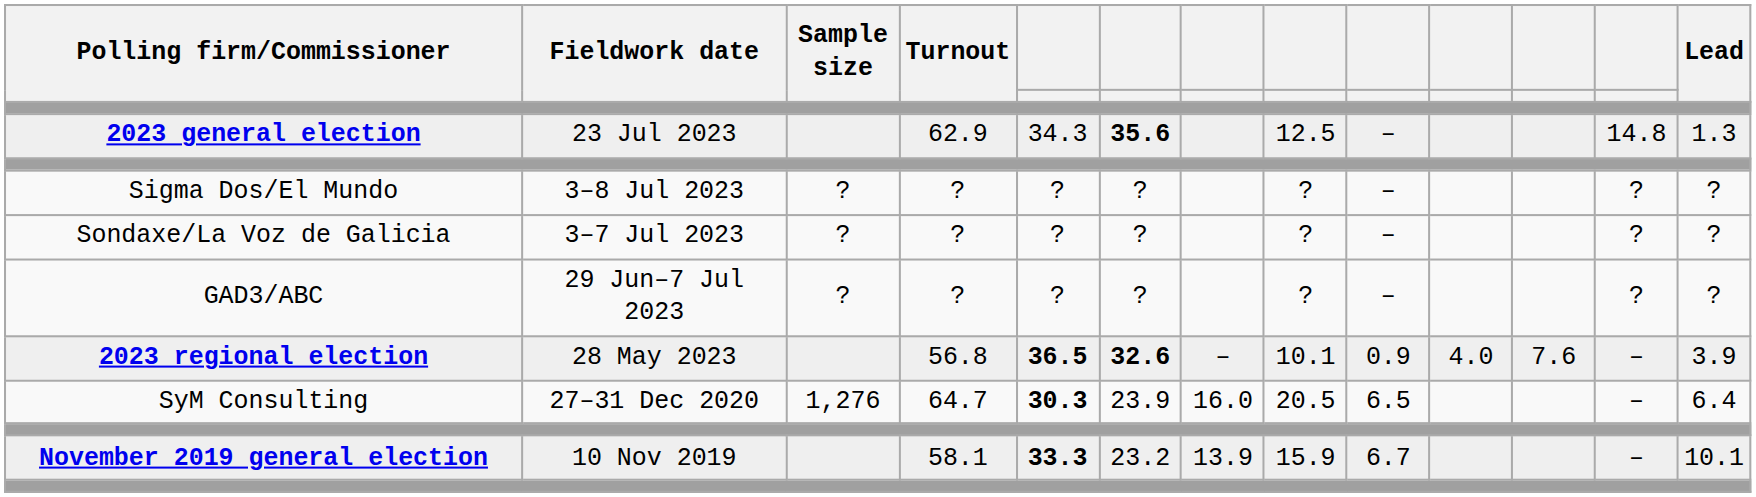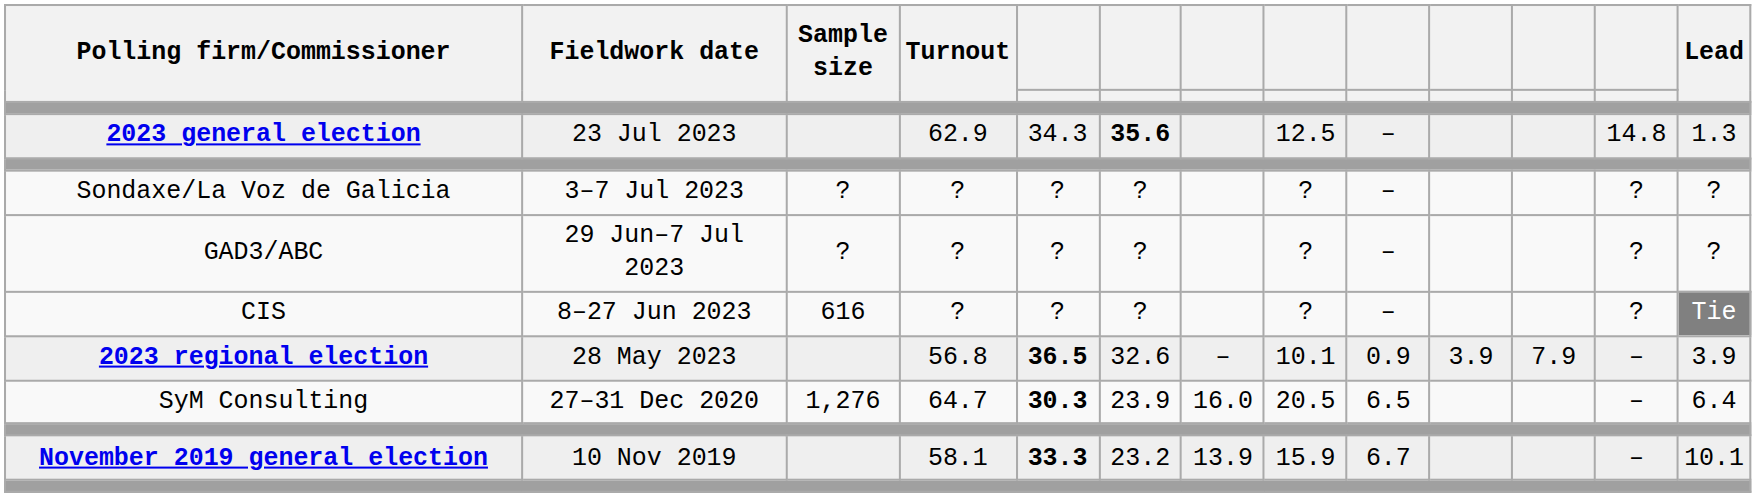- row: (264, 193)
+ row: (263, 314)
(1140, 358) bold -> (1140, 358) normal
(1471, 358) 4.0 -> (1471, 358) 3.9
(1554, 358) 7.6 -> (1554, 358) 7.9
